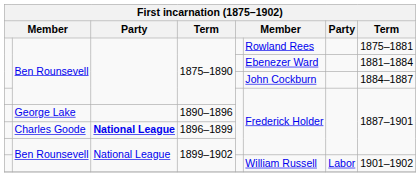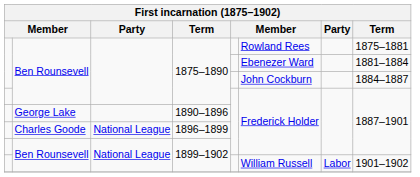(134, 130) bold -> (132, 130) normal
